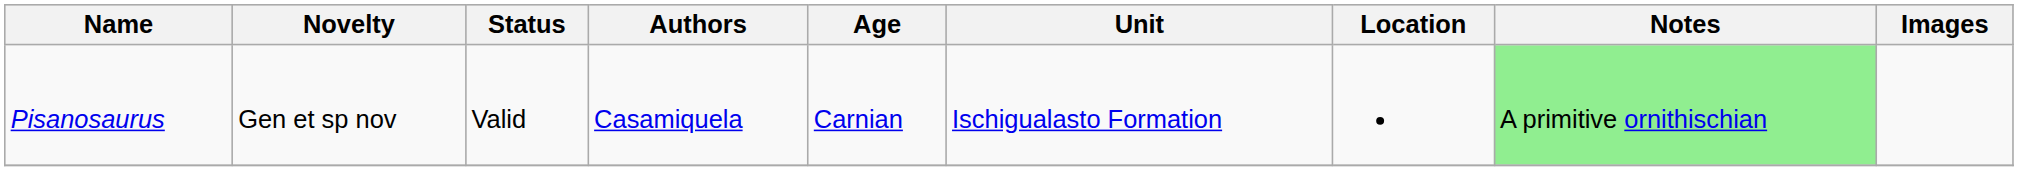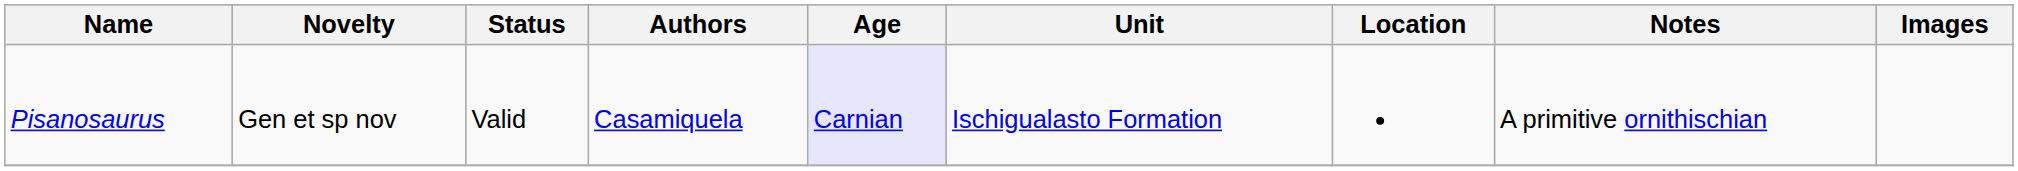(858, 119) no background -> (858, 119) lavender background
(1634, 119) lightgreen background -> (1634, 119) no background
